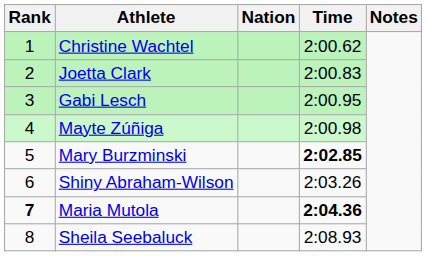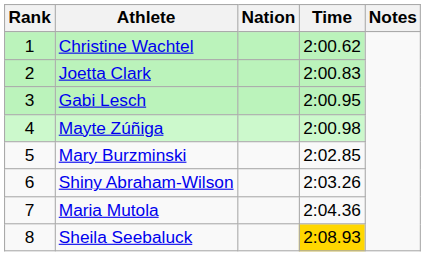(333, 155) bold -> (332, 155) normal
(30, 210) bold -> (30, 210) normal
(333, 210) bold -> (332, 210) normal
(333, 237) no background -> (332, 237) gold background
